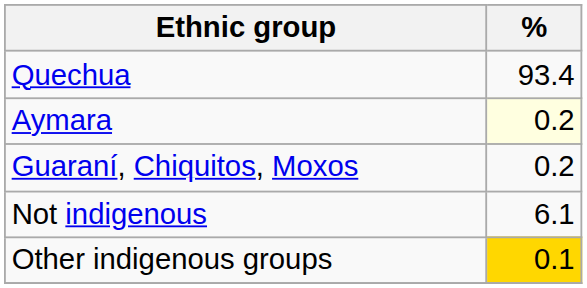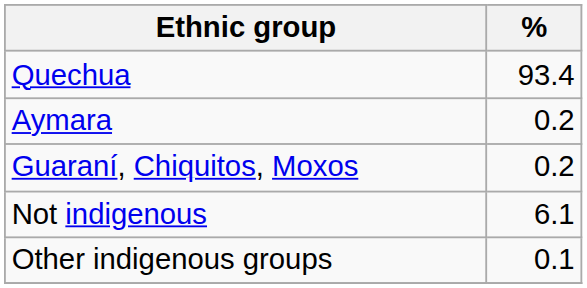(554, 120) lightyellow background -> (554, 120) no background
(554, 259) gold background -> (554, 259) no background
